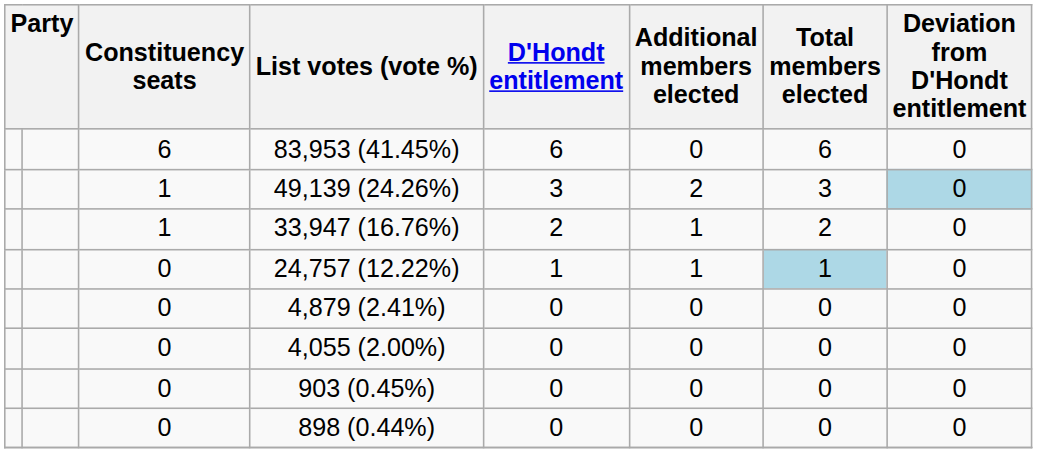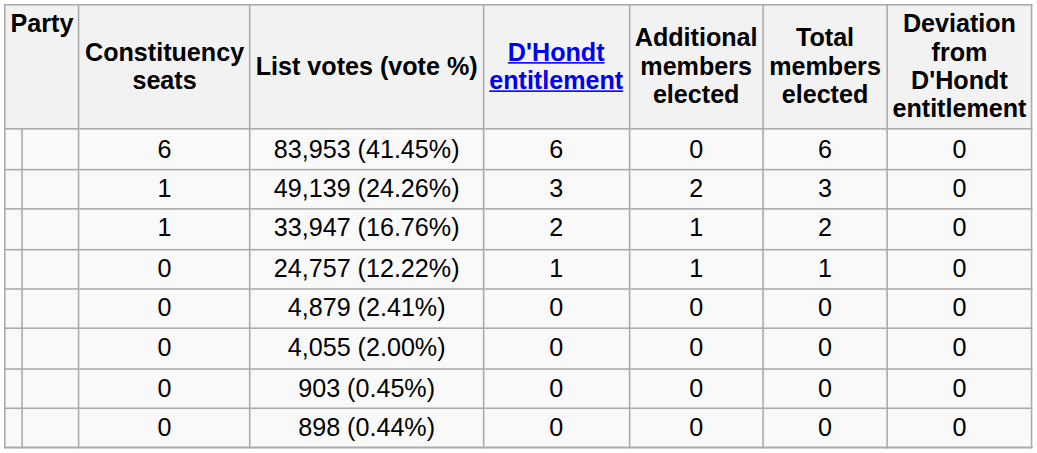(959, 188) lightblue background -> (959, 188) no background
(825, 268) lightblue background -> (825, 268) no background
